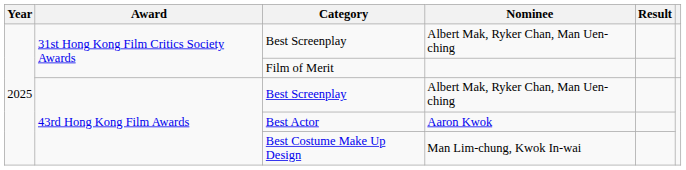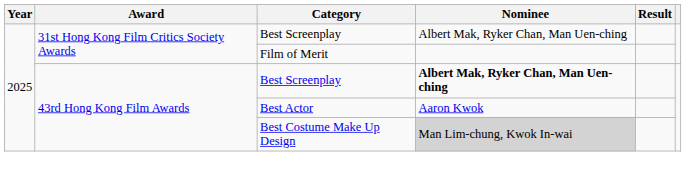(518, 94) normal -> (515, 80) bold
(504, 148) no background -> (496, 134) lightgrey background
